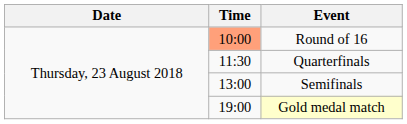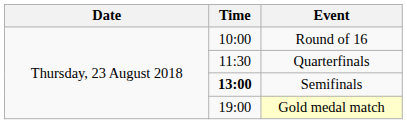(235, 38) lightsalmon background -> (235, 38) no background
(235, 84) normal -> (235, 84) bold
